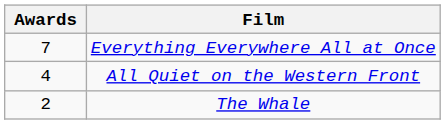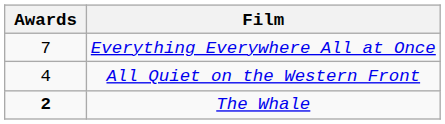(46, 104) normal -> (46, 104) bold
